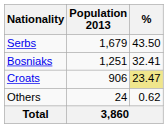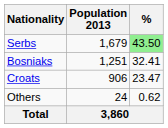(146, 43) no background -> (146, 43) lightgreen background
(146, 79) khaki background -> (146, 79) no background
